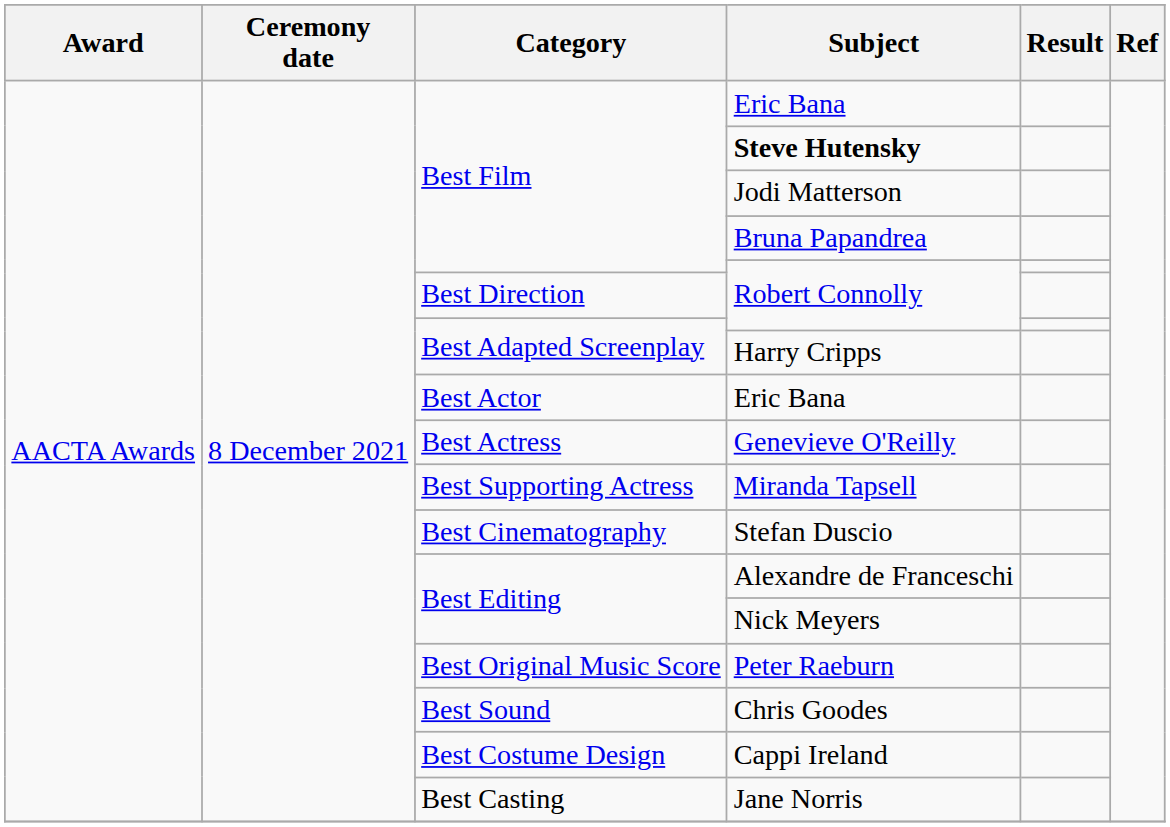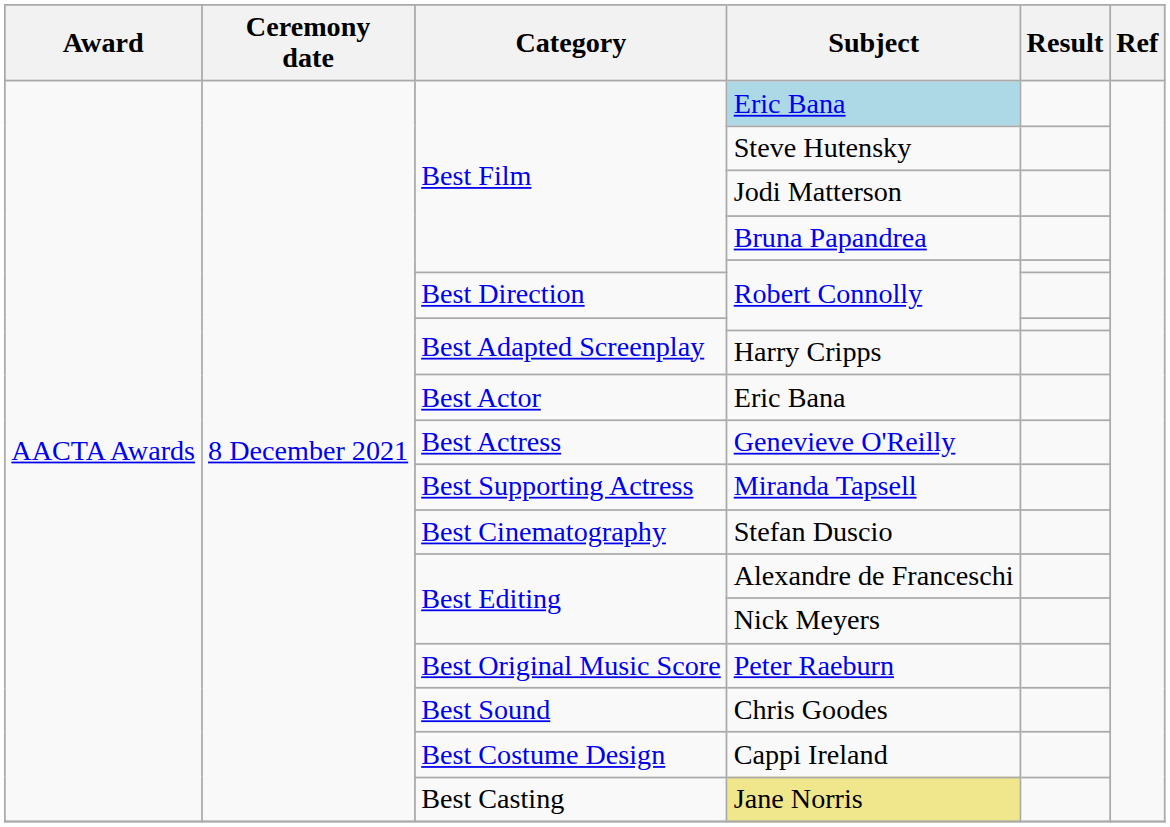(790, 103) no background -> (790, 103) lightblue background
(827, 147) bold -> (822, 147) normal
(798, 799) no background -> (798, 799) khaki background
